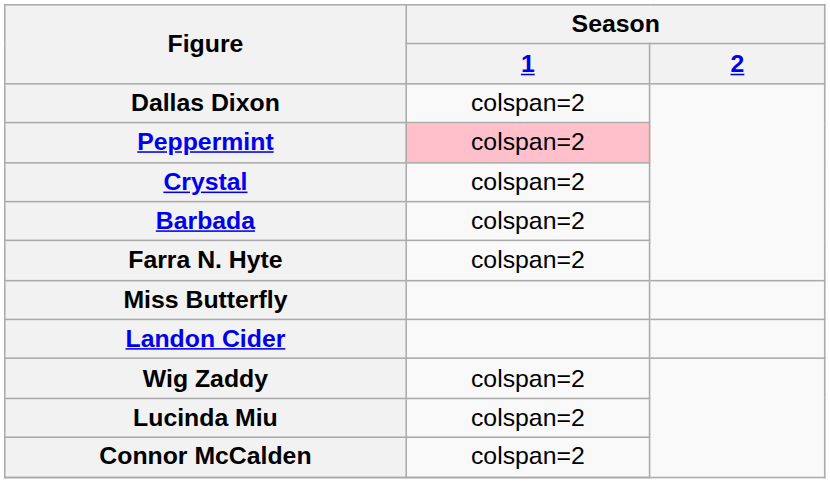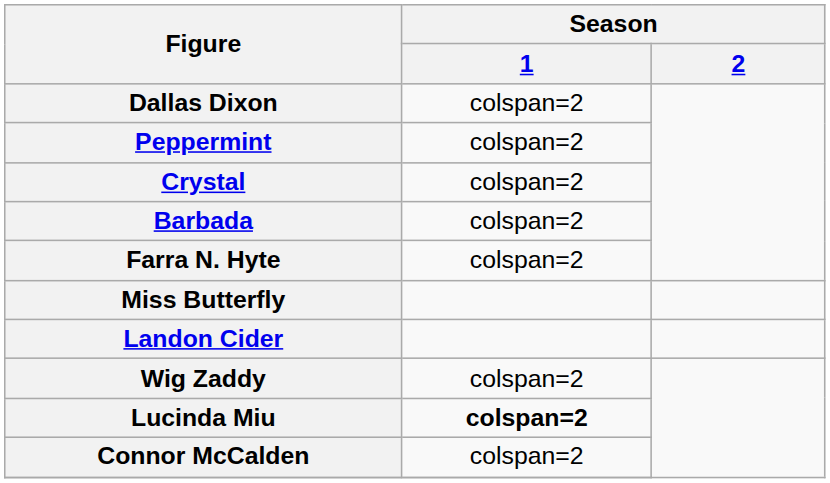(528, 142) pink background -> (527, 142) no background
(528, 417) normal -> (527, 417) bold
